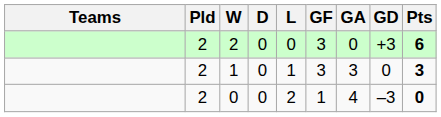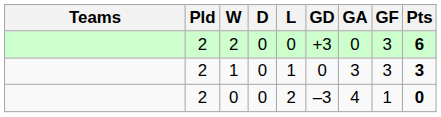columns swapped: (321, 17) <-> (386, 17)
